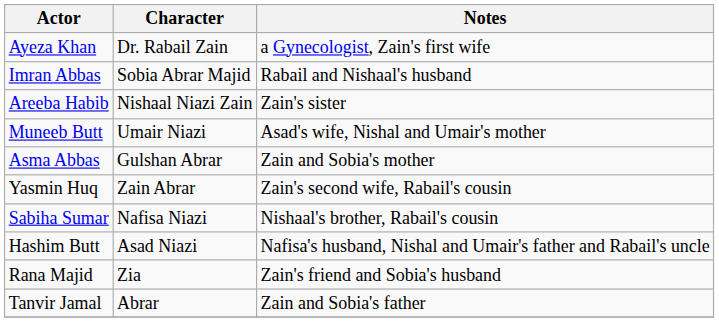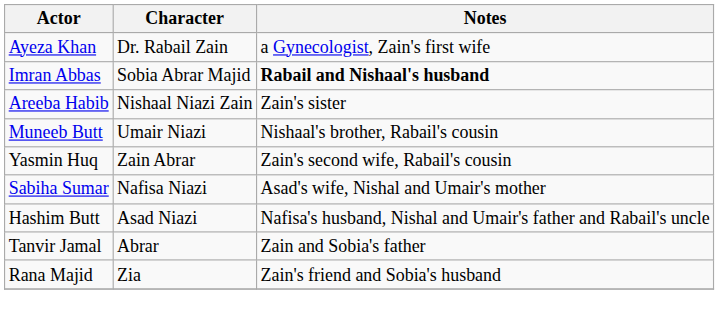(366, 75) normal -> (375, 75) bold
(403, 132) Asad's wife, Nishal and Umair's mother -> (379, 132) Nishaal's brother, Rabail's cousin
- row: (54, 160)
(379, 217) Nishaal's brother, Rabail's cousin -> (403, 189) Asad's wife, Nishal and Umair's mother
rows swapped: (55, 302) <-> (51, 274)
